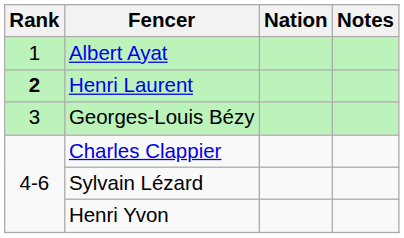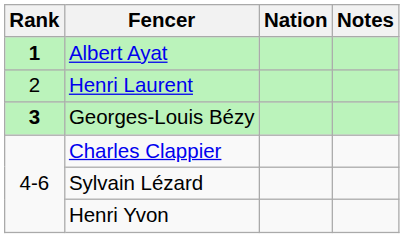(34, 53) normal -> (34, 53) bold
(34, 85) bold -> (34, 85) normal
(34, 118) normal -> (34, 118) bold
